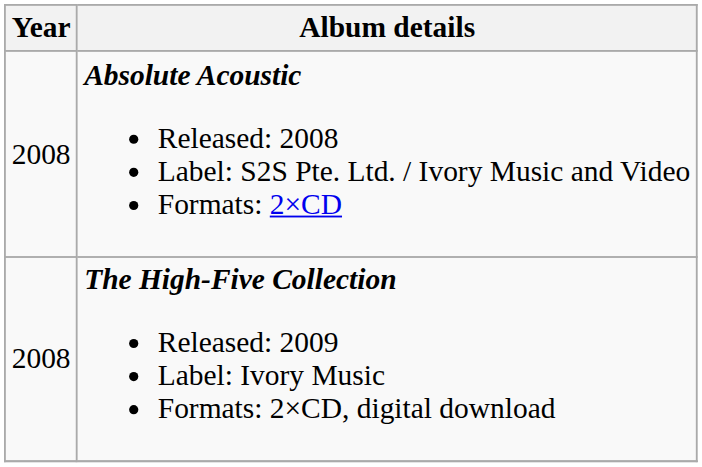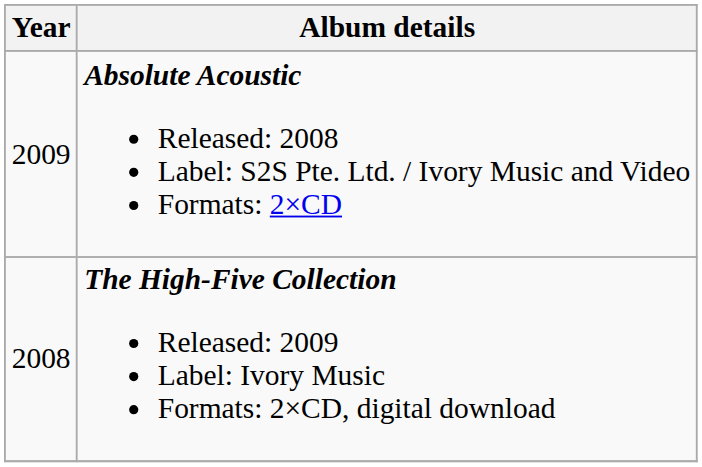(41, 153) 2008 -> (41, 153) 2009
